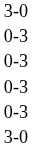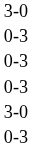(16, 111) 0-3 -> (16, 111) 3-0
(16, 137) 3-0 -> (16, 137) 0-3
